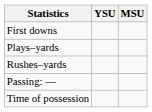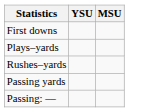+ row: (36, 81)
- row: (48, 98)
